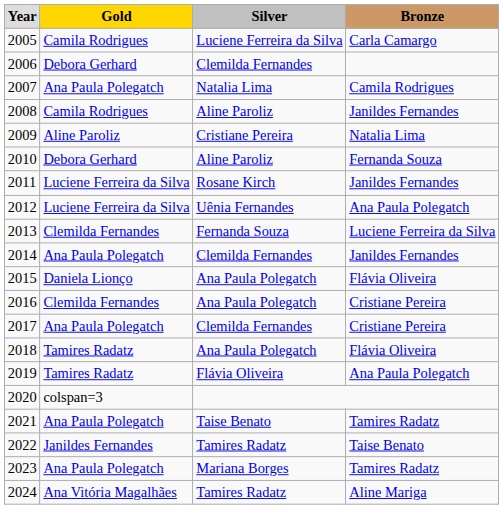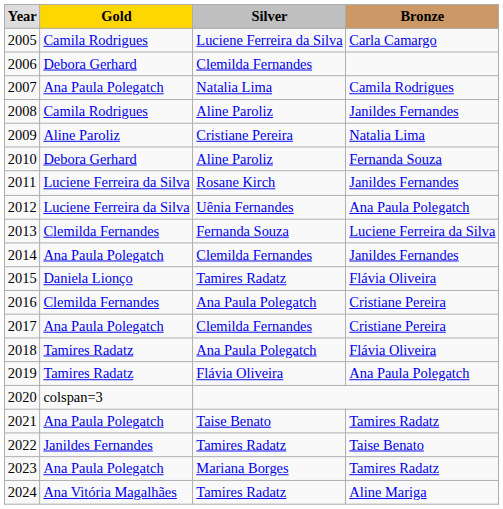(256, 278) Ana Paula Polegatch -> (241, 278) Tamires Radatz
